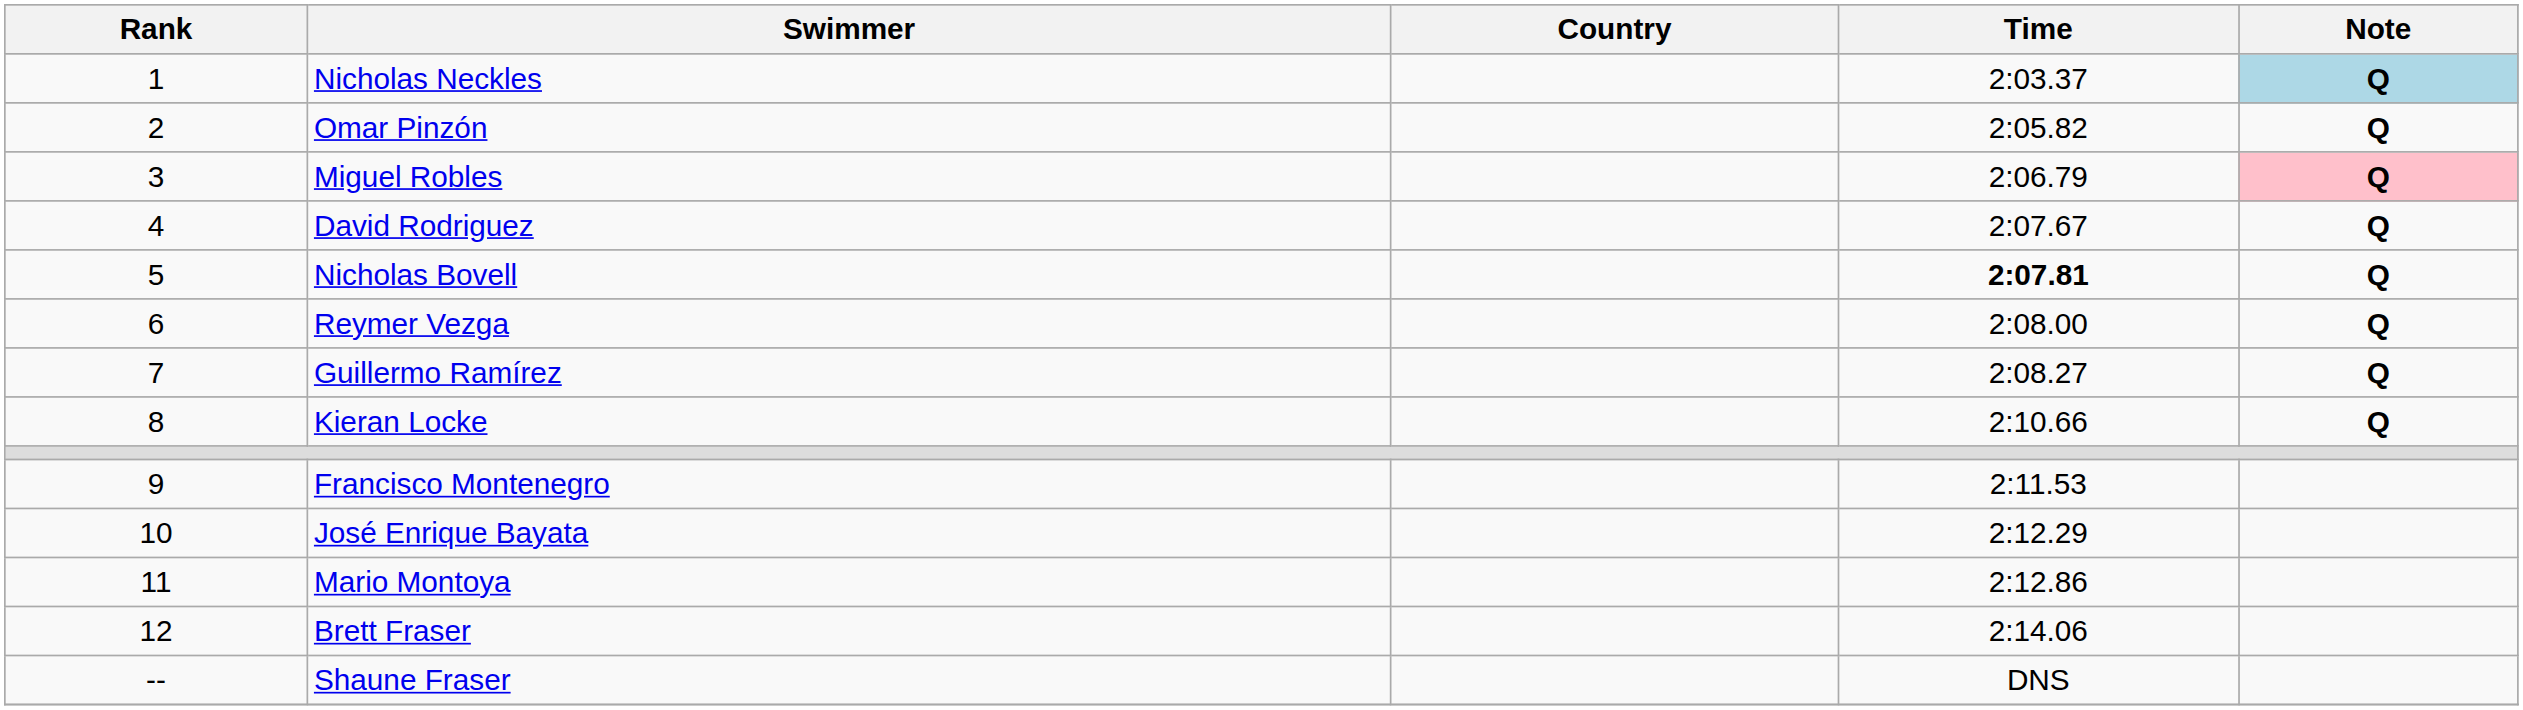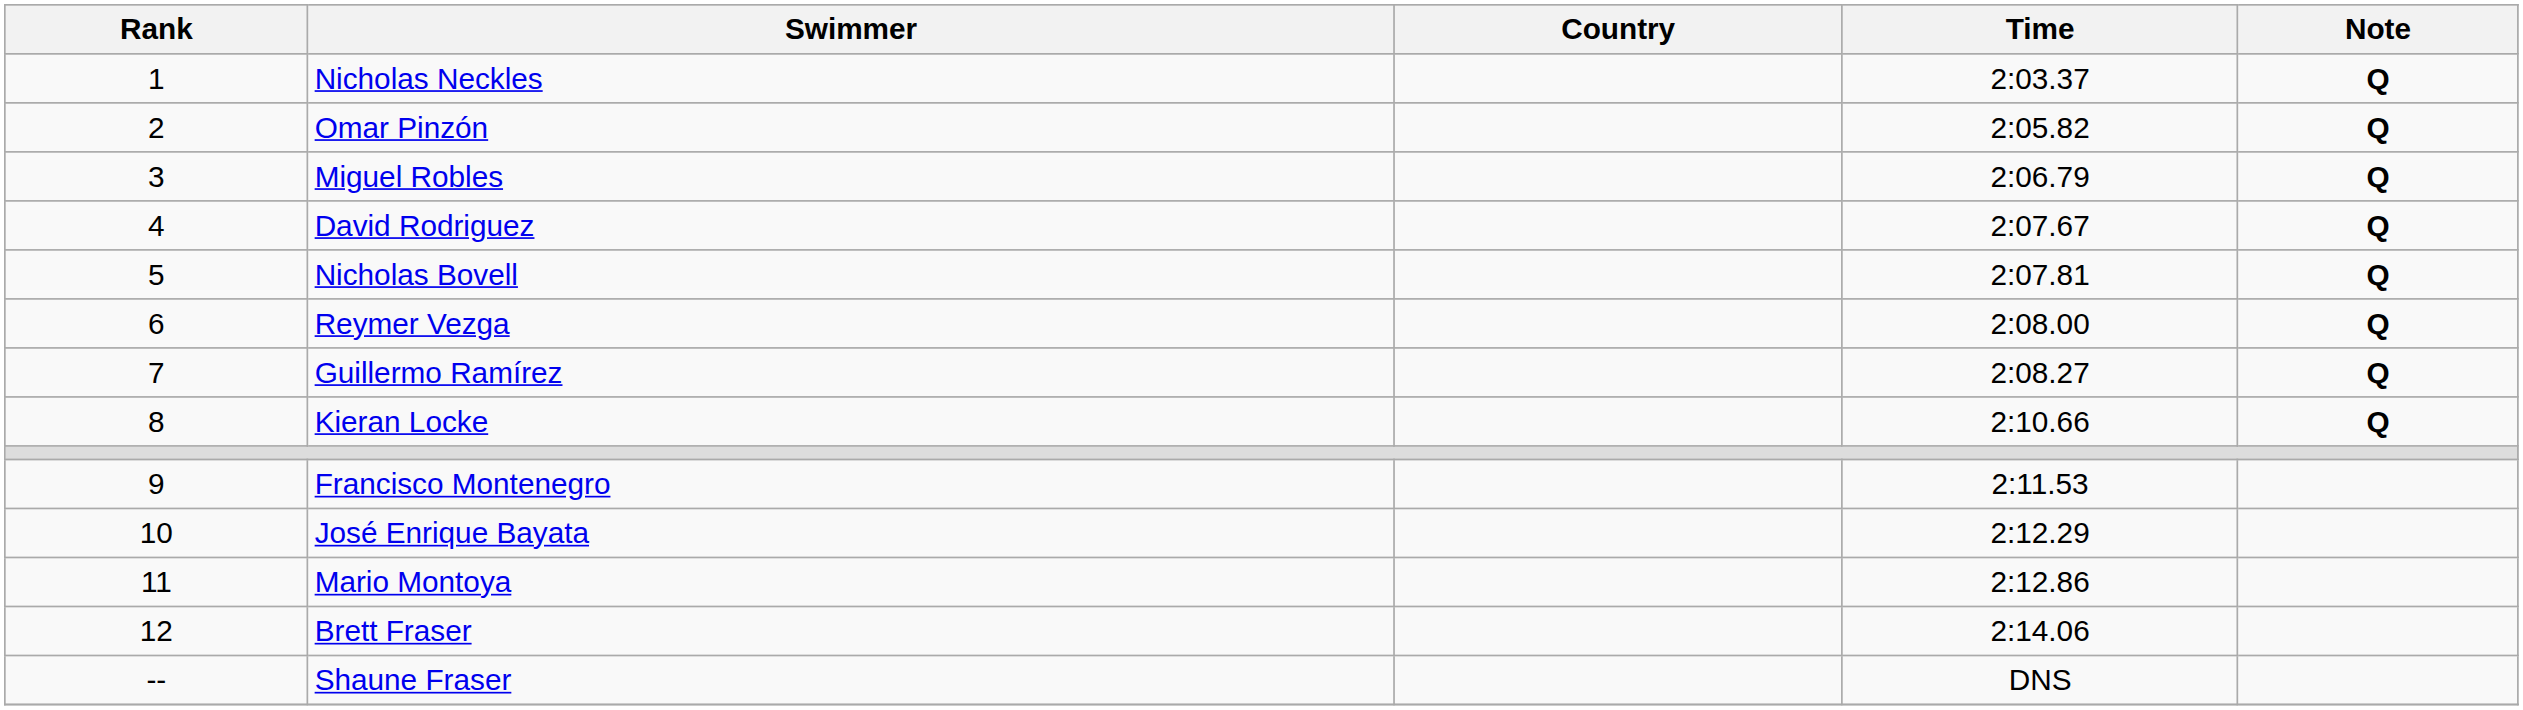(2378, 77) lightblue background -> (2378, 77) no background
(2378, 175) pink background -> (2378, 175) no background
(2038, 273) bold -> (2040, 273) normal
